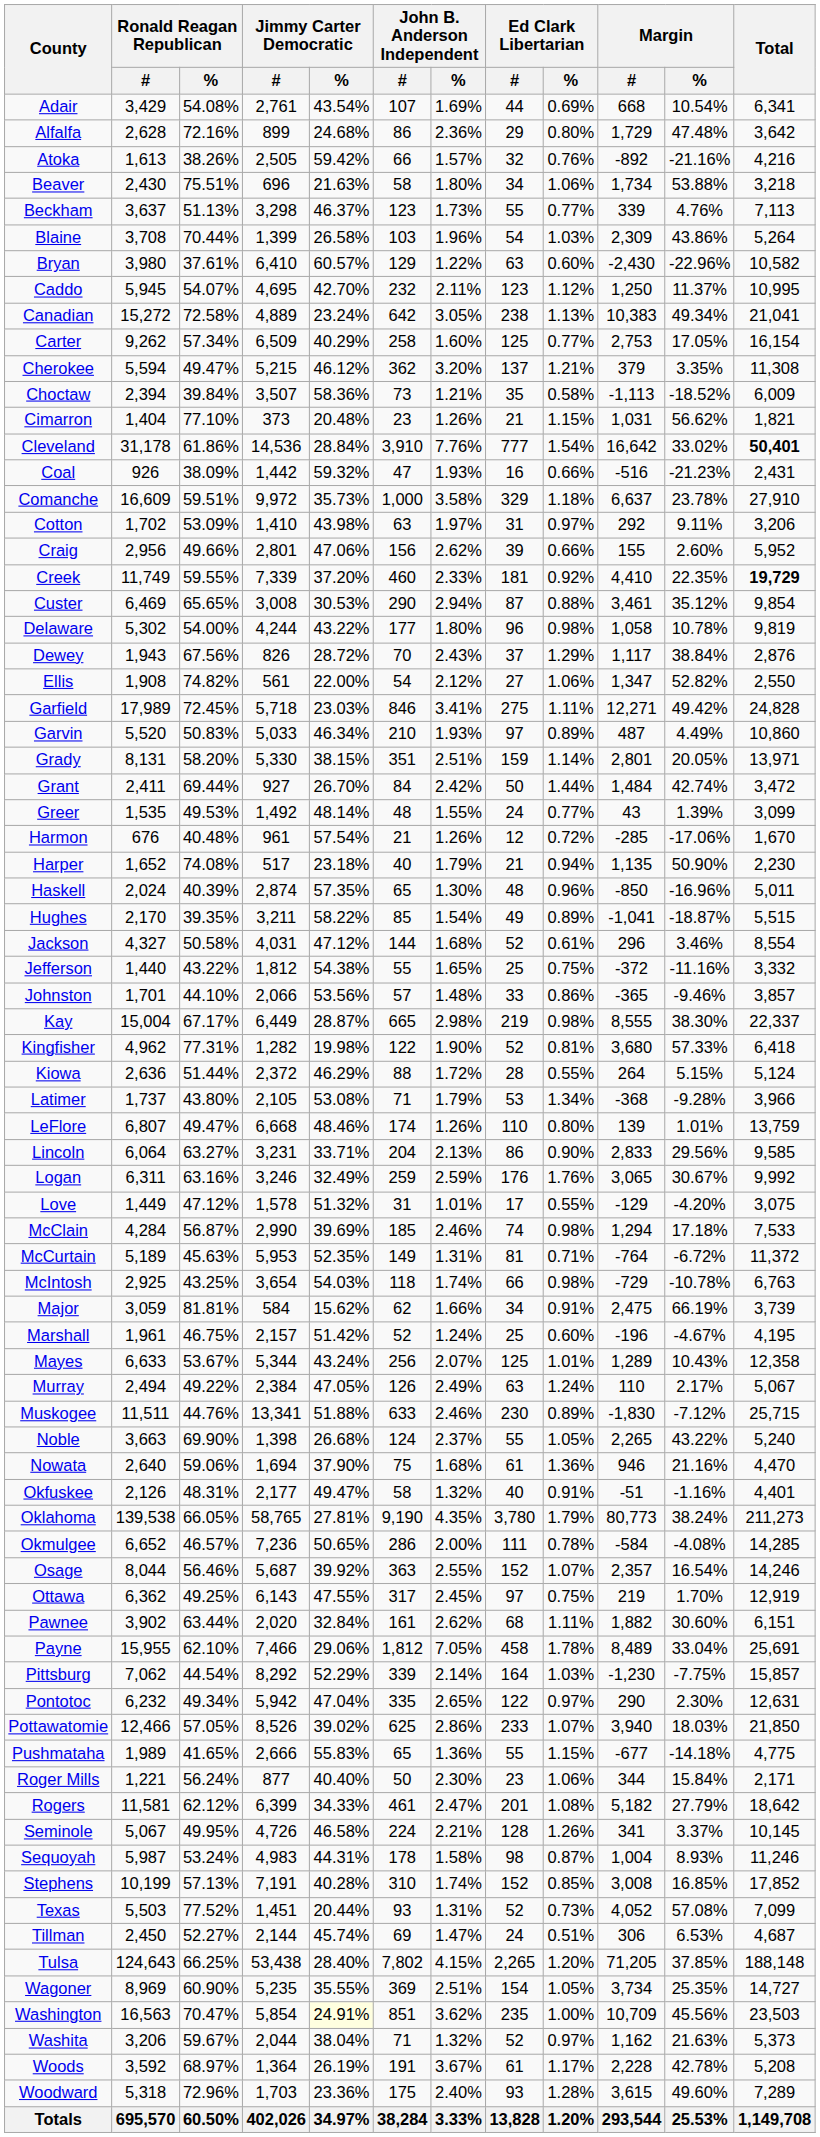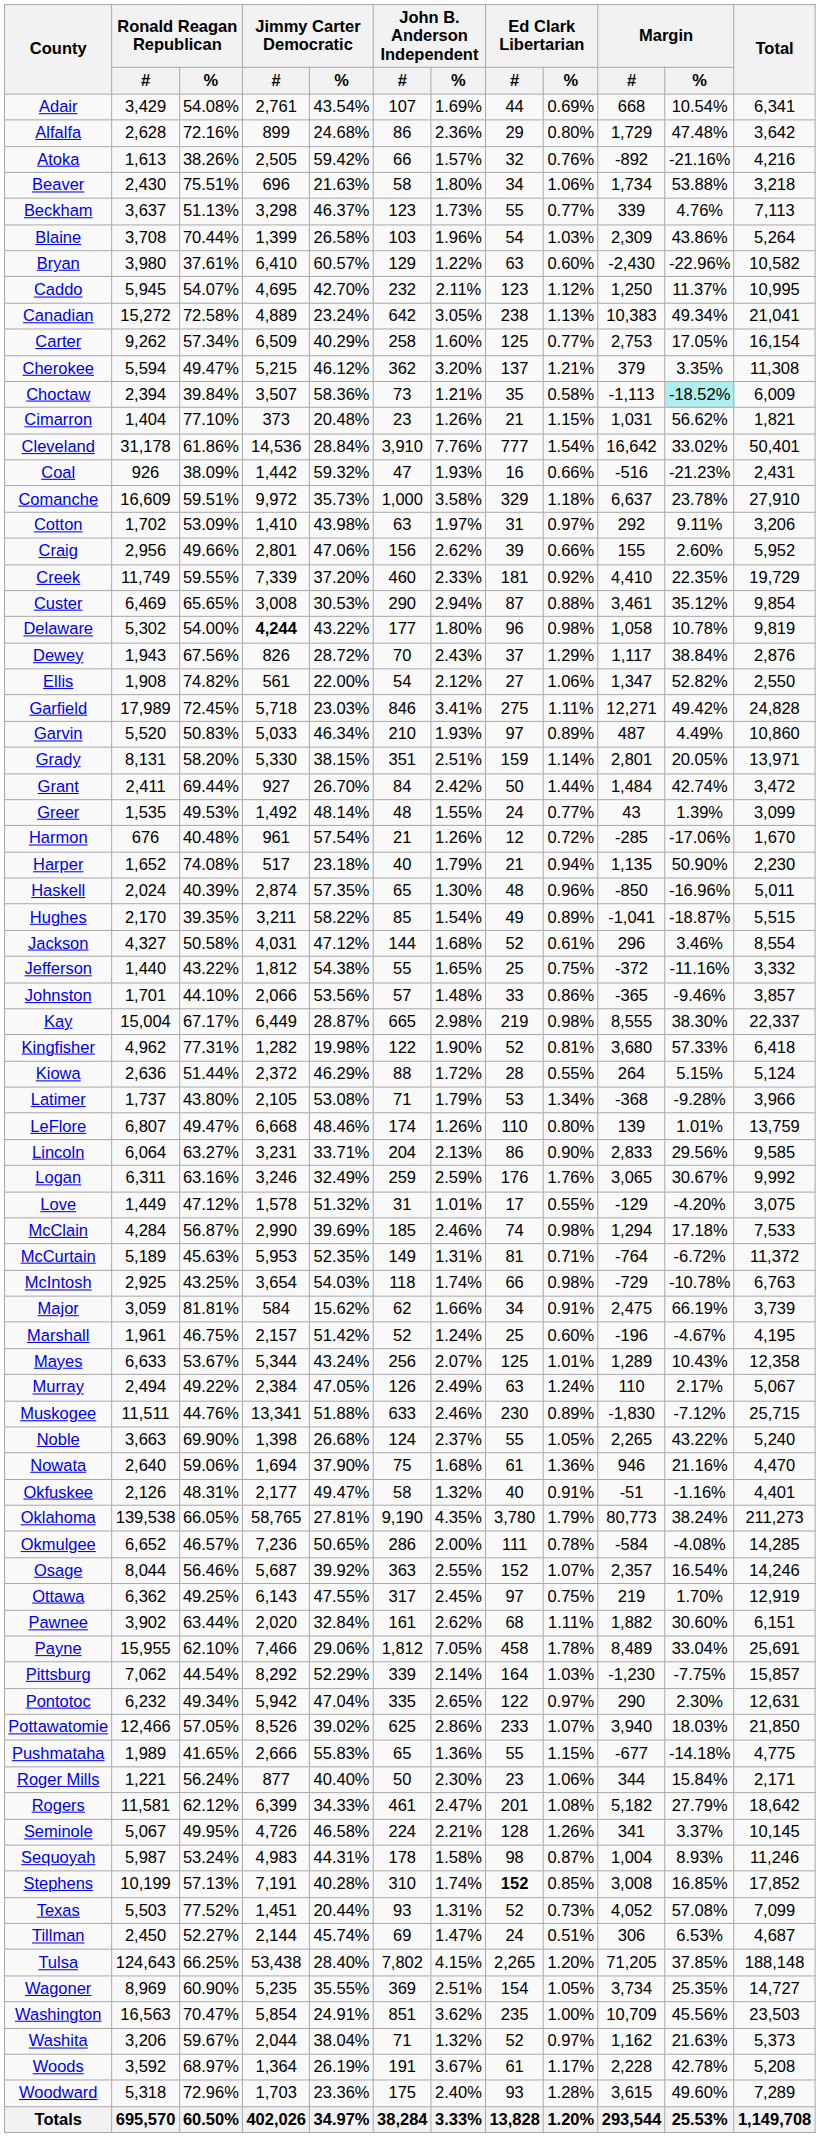(700, 394) no background -> (700, 394) paleturquoise background
(775, 446) bold -> (775, 446) normal
(775, 577) bold -> (775, 577) normal
(276, 629) normal -> (276, 629) bold
(515, 1884) normal -> (515, 1884) bold
(342, 2014) lightyellow background -> (342, 2014) no background
